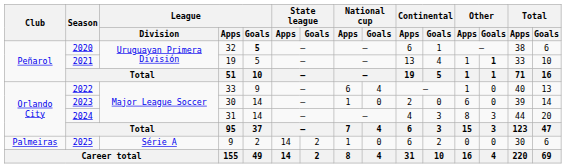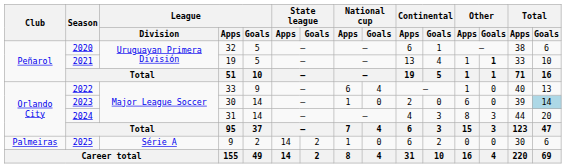(257, 48) bold -> (257, 48) normal
(547, 102) no background -> (547, 102) lightblue background
